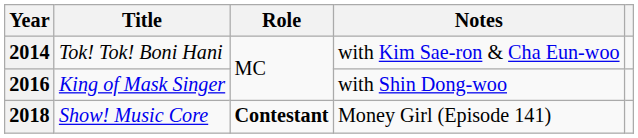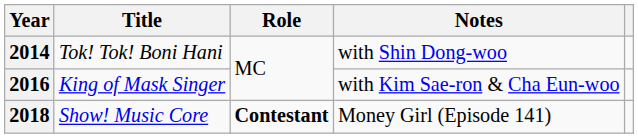(479, 52) with Kim Sae-ron & Cha Eun-woo -> (422, 52) with Shin Dong-woo
(422, 84) with Shin Dong-woo -> (479, 84) with Kim Sae-ron & Cha Eun-woo
